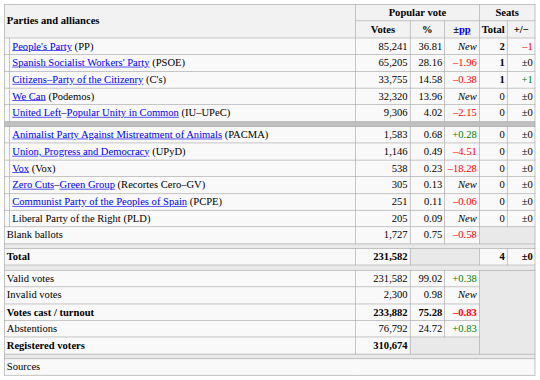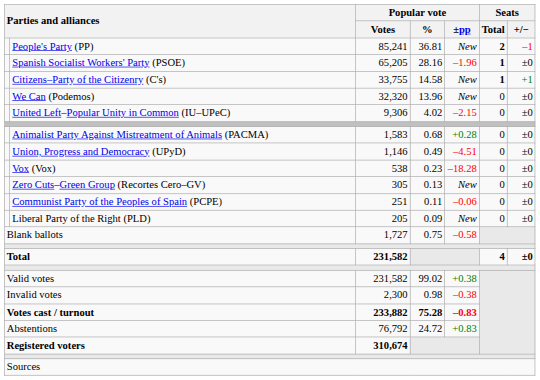(465, 79) –0.38 -> (467, 79) New
(467, 295) New -> (465, 295) –0.38
